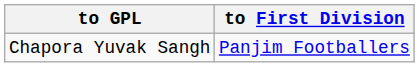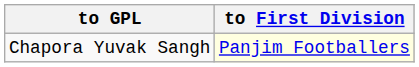(314, 48) no background -> (314, 48) lightyellow background
